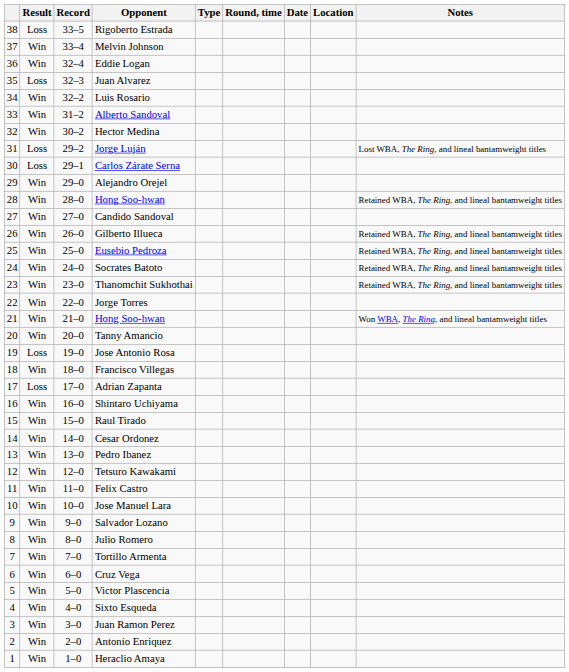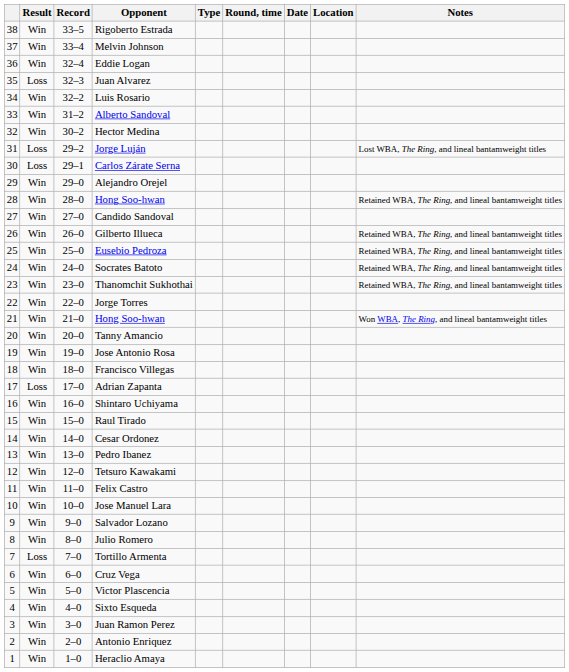(37, 30) Loss -> (37, 30) Win
(37, 353) Loss -> (37, 353) Win
(37, 557) Win -> (37, 557) Loss
